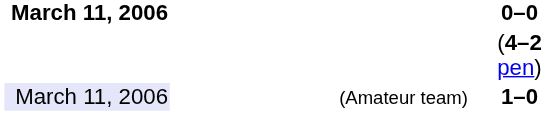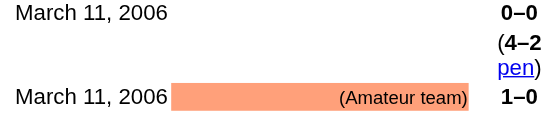(90, 13) bold -> (91, 13) normal
(92, 96) lavender background -> (91, 96) no background
(404, 98) no background -> (403, 98) lightsalmon background
